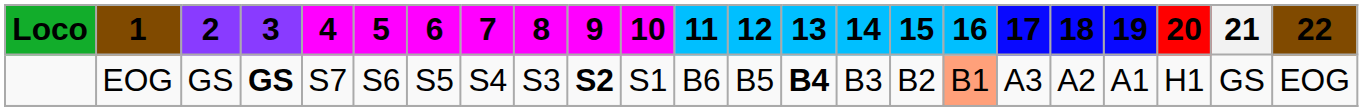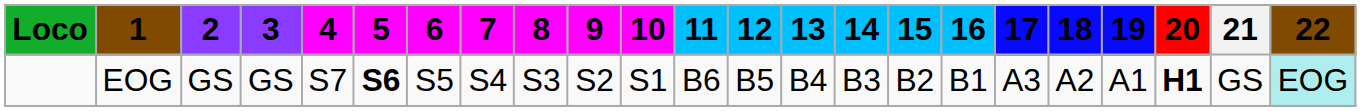(271, 79) bold -> (271, 79) normal
(381, 79) normal -> (381, 79) bold
(595, 79) bold -> (595, 79) normal
(809, 79) bold -> (808, 79) normal
(970, 79) lightsalmon background -> (968, 79) no background
(1184, 79) normal -> (1182, 79) bold
(1315, 79) no background -> (1313, 79) paleturquoise background
